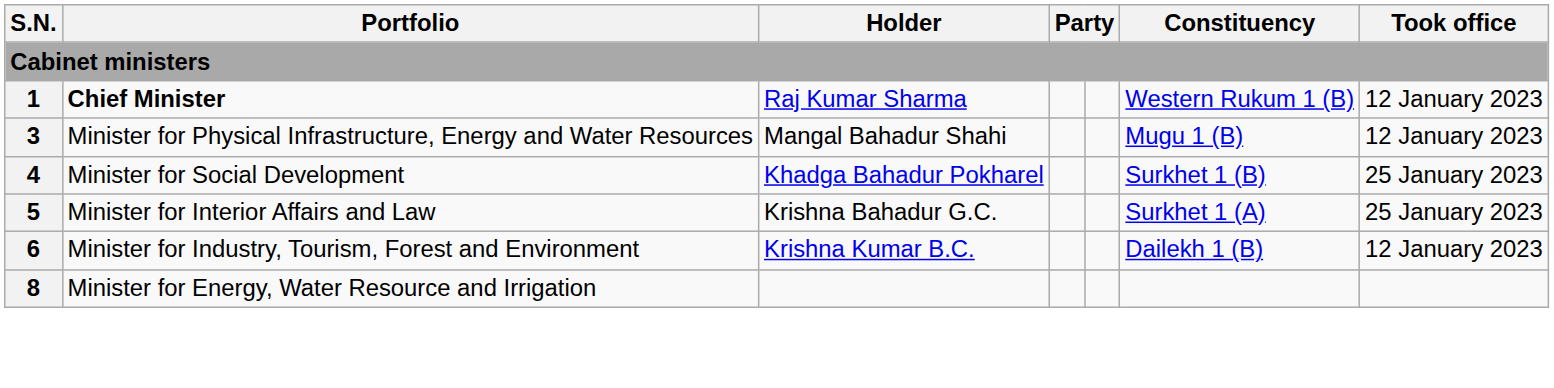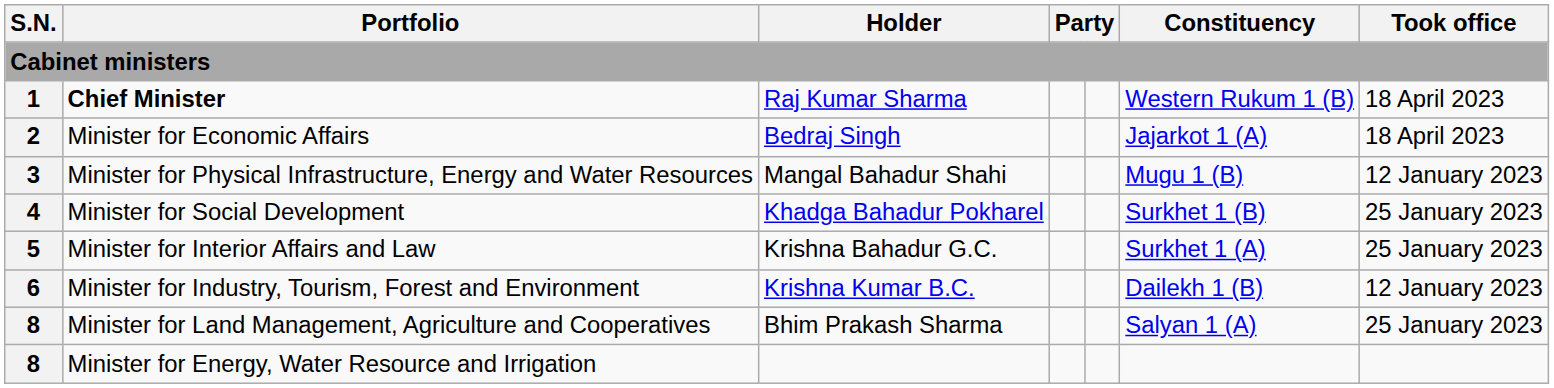(1454, 99) 12 January 2023 -> (1435, 99) 18 April 2023
+ row: (218, 136)
+ row: (389, 325)
